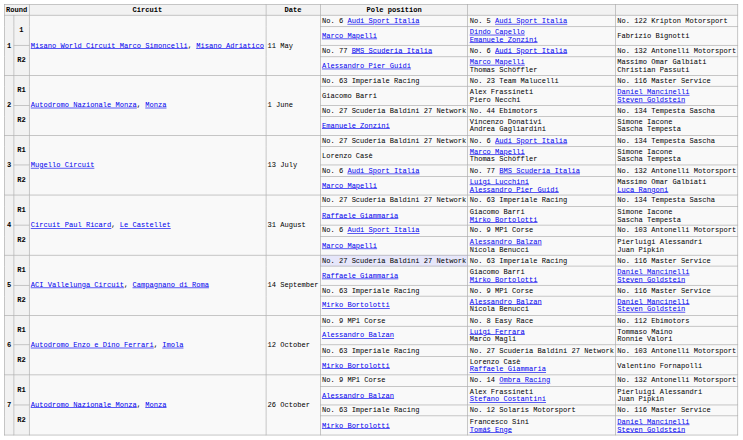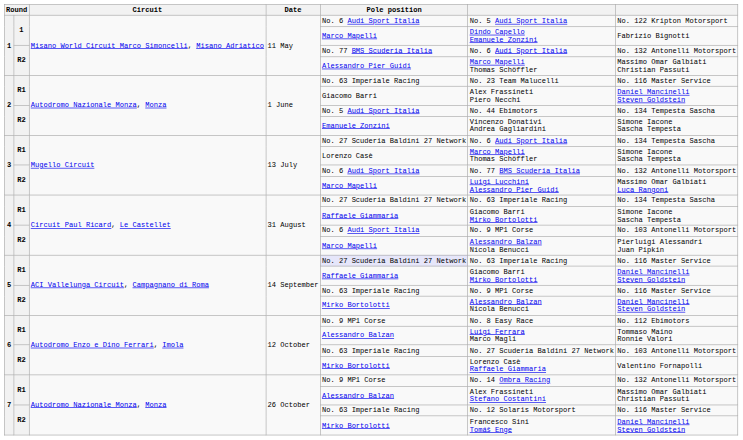(394, 111) No. 27 Scuderia Baldini 27 Network -> (371, 111) No. 5 Audi Sport Italia
(660, 396) Pierluigi Alessandri Juan Pipkin -> (662, 396) Massimo Omar Galbiati Christian Passuti
